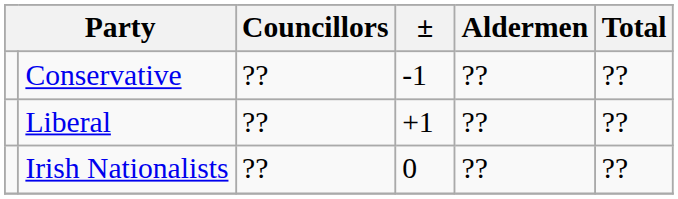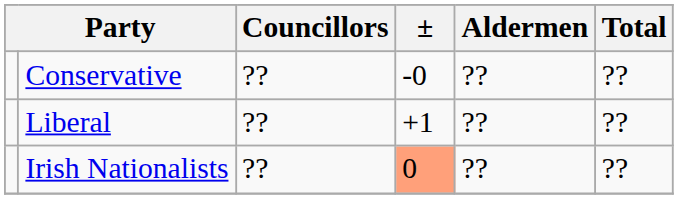(414, 74) -1 -> (414, 74) -0
(410, 168) no background -> (410, 168) lightsalmon background
